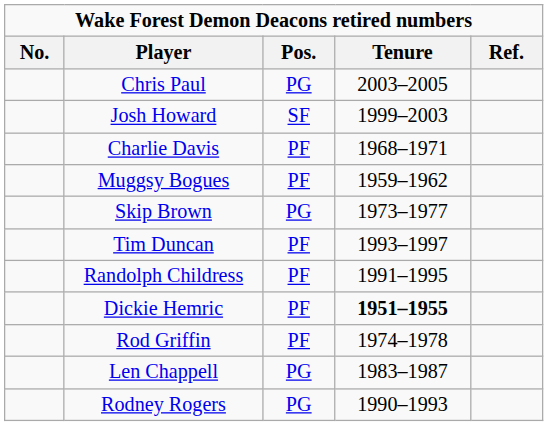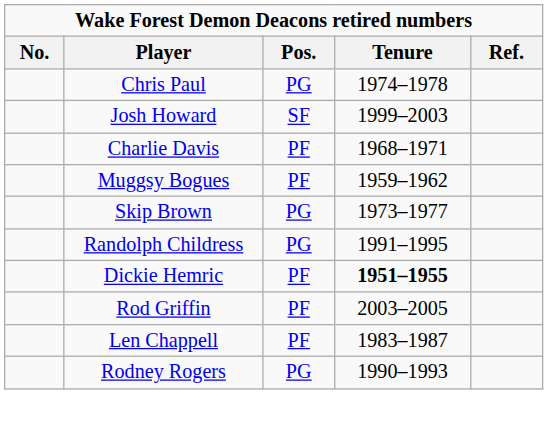(403, 84) 2003–2005 -> (403, 84) 1974–1978
- row: (163, 244)
(299, 276) PF -> (299, 244) PG
(403, 340) 1974–1978 -> (403, 308) 2003–2005
(299, 372) PG -> (299, 340) PF
